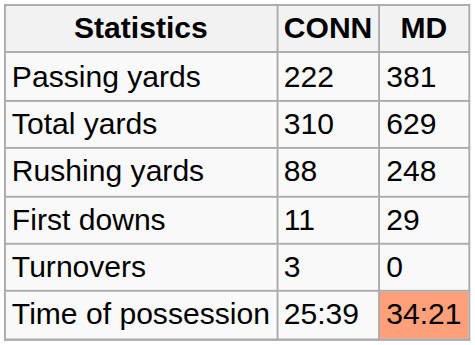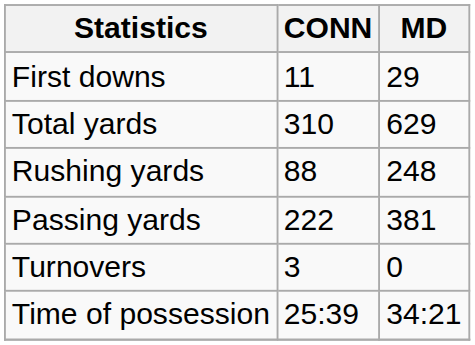rows swapped: (89, 219) <-> (106, 76)
(424, 314) lightsalmon background -> (424, 314) no background
